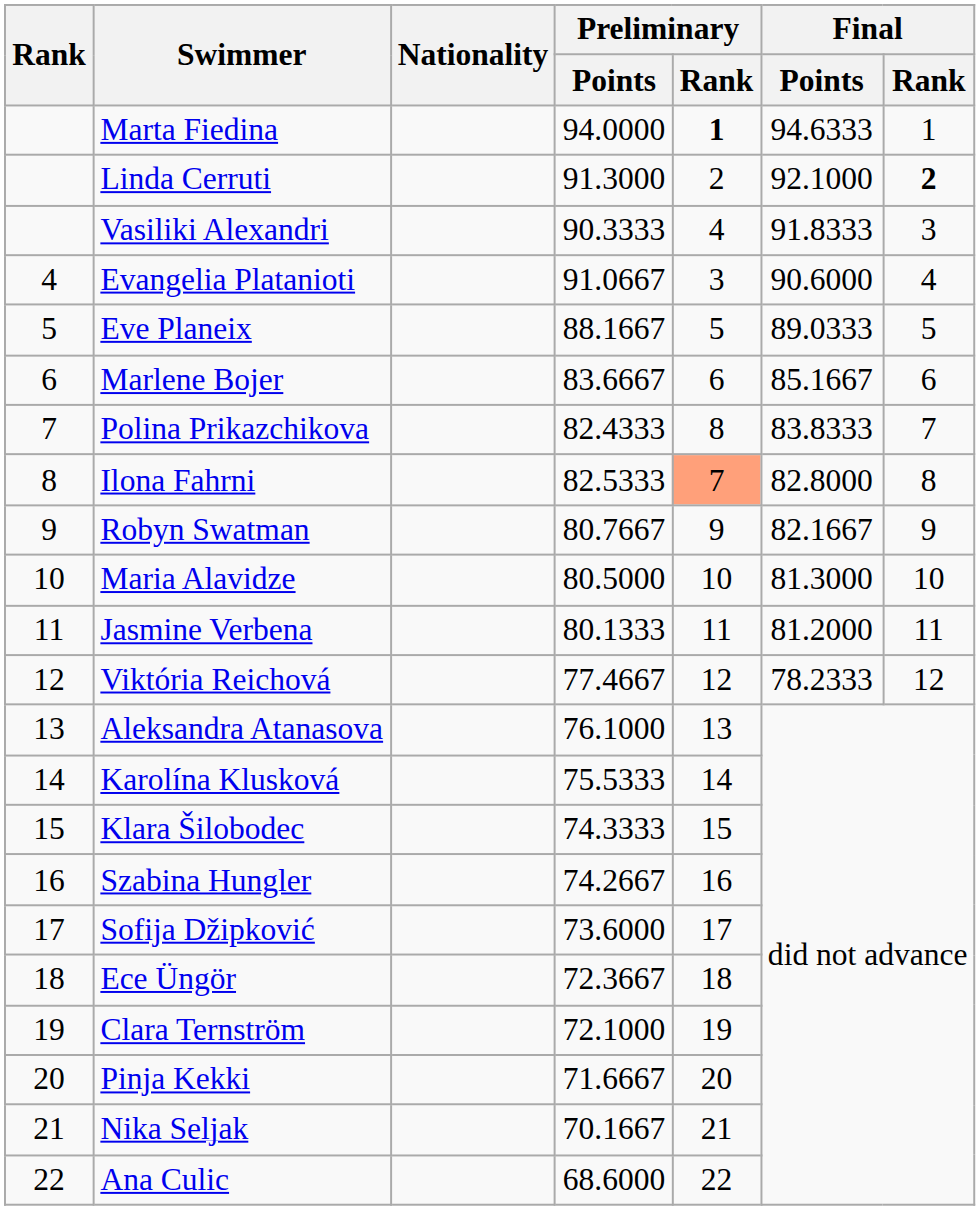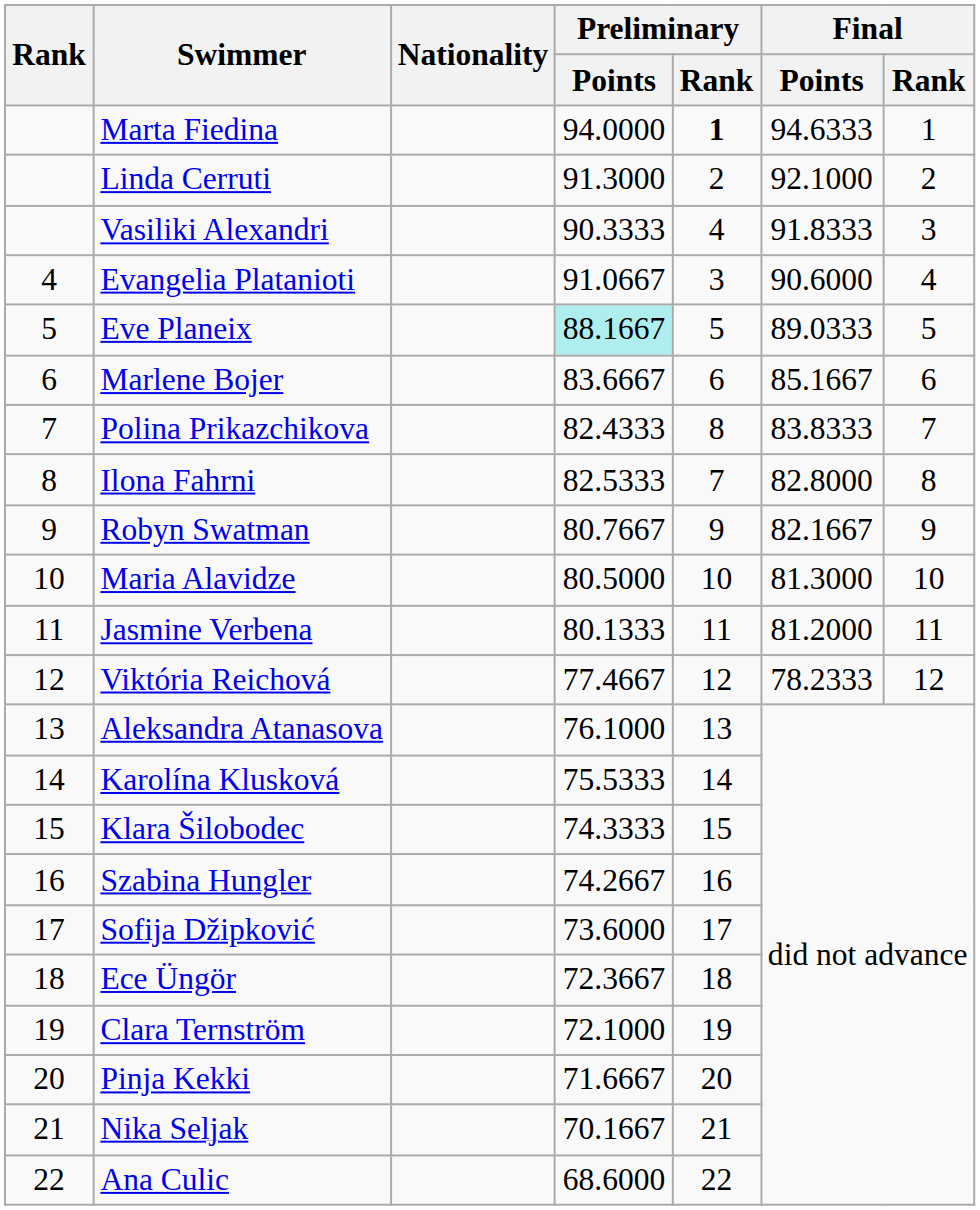(929, 179) bold -> (929, 179) normal
(614, 329) no background -> (614, 329) paleturquoise background
(717, 479) lightsalmon background -> (717, 479) no background
